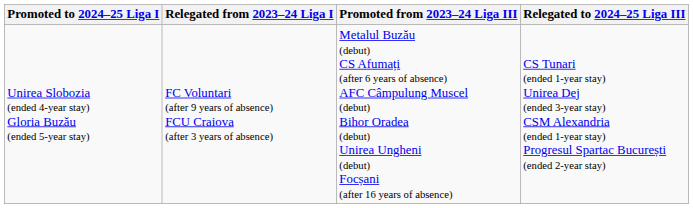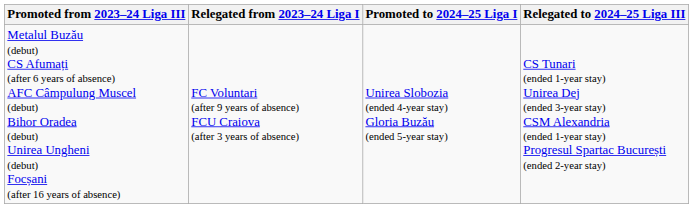columns swapped: (428, 14) <-> (83, 14)
